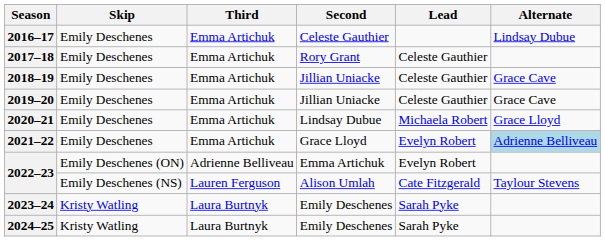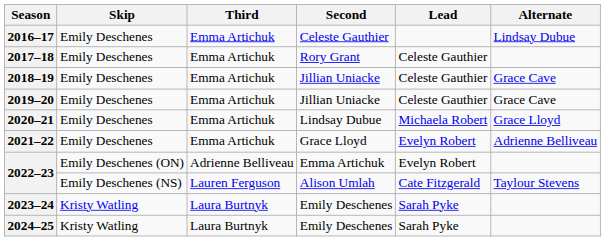(545, 141) lightblue background -> (545, 141) no background
